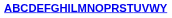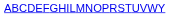(86, 8) bold -> (85, 8) normal
